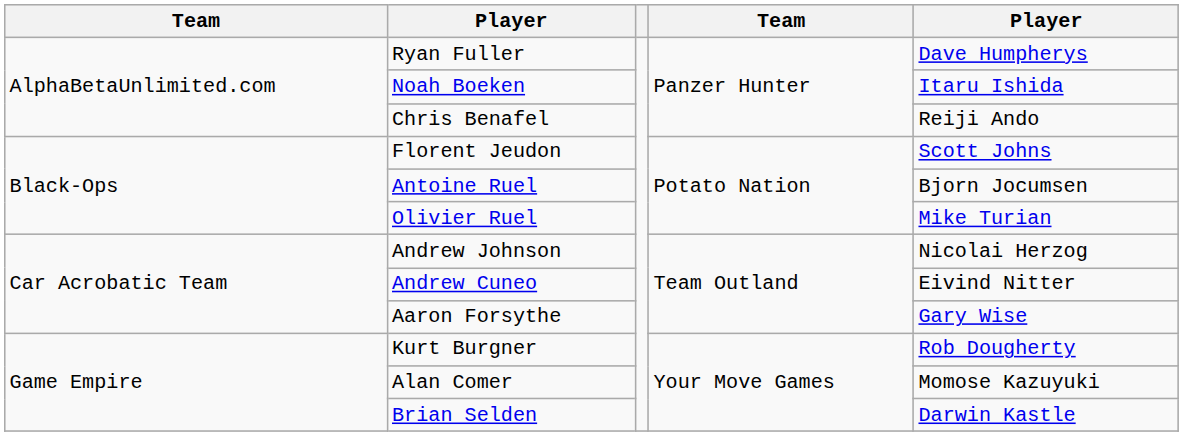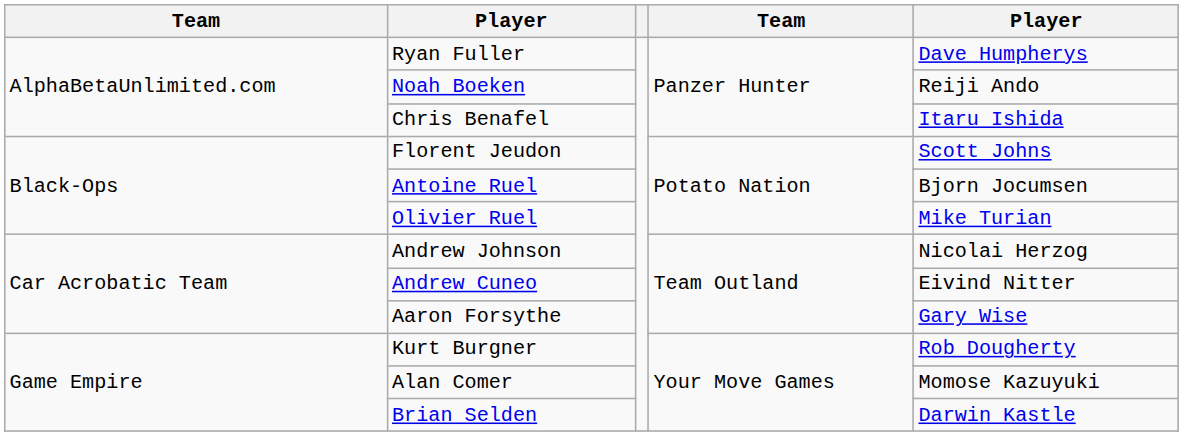(991, 87) Itaru Ishida -> (979, 87) Reiji Ando
(979, 120) Reiji Ando -> (991, 120) Itaru Ishida
